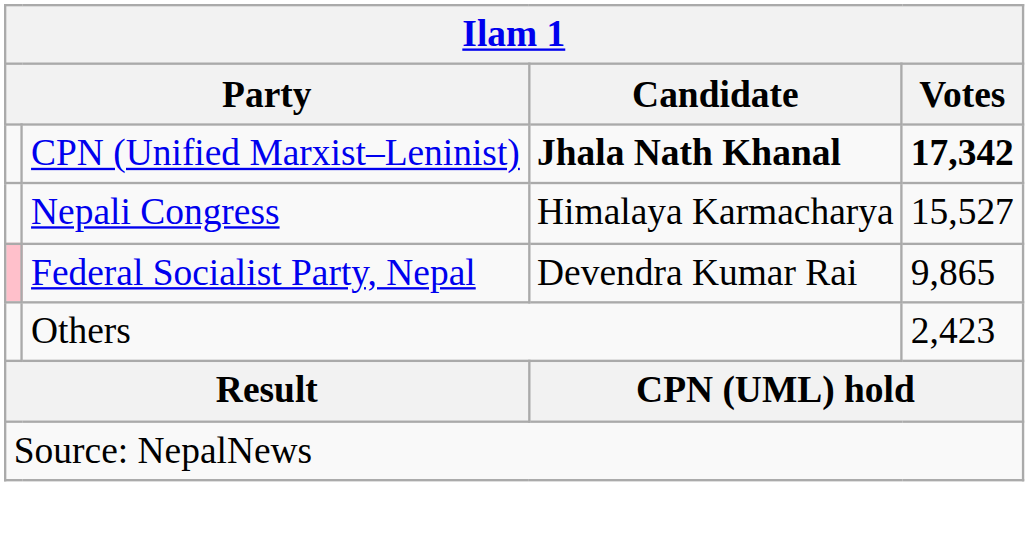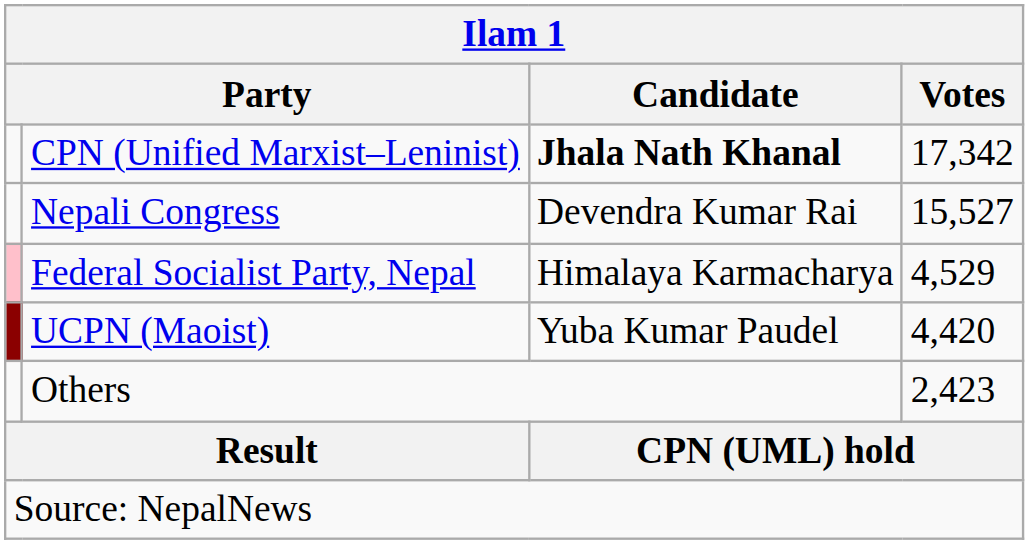(962, 152) bold -> (962, 152) normal
(715, 212) Himalaya Karmacharya -> (697, 212) Devendra Kumar Rai
(697, 271) Devendra Kumar Rai -> (715, 271) Himalaya Karmacharya
(953, 271) 9,865 -> (953, 271) 4,529
+ row: (150, 331)
